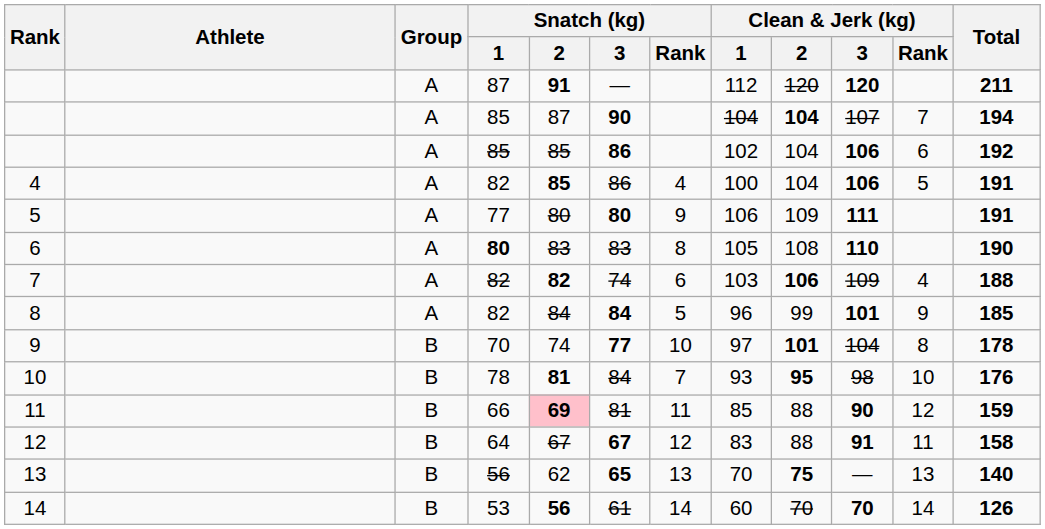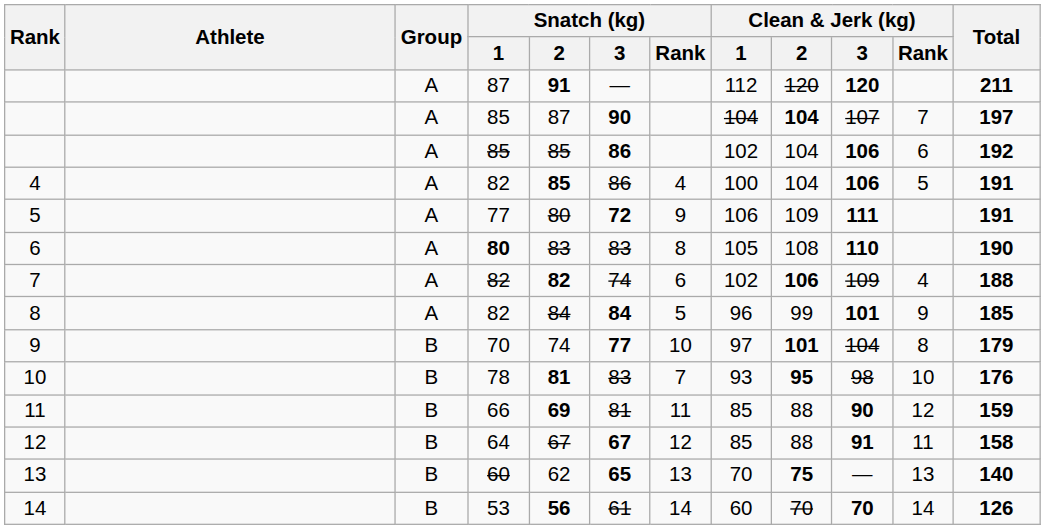(996, 118) 194 -> (996, 118) 197
(620, 215) 80 -> (620, 215) 72
(741, 280) 103 -> (741, 280) 102
(996, 345) 178 -> (996, 345) 179
(620, 378) 84 -> (620, 378) 83
(559, 410) pink background -> (559, 410) no background
(741, 442) 83 -> (741, 442) 85
(498, 475) 56 -> (498, 475) 60
